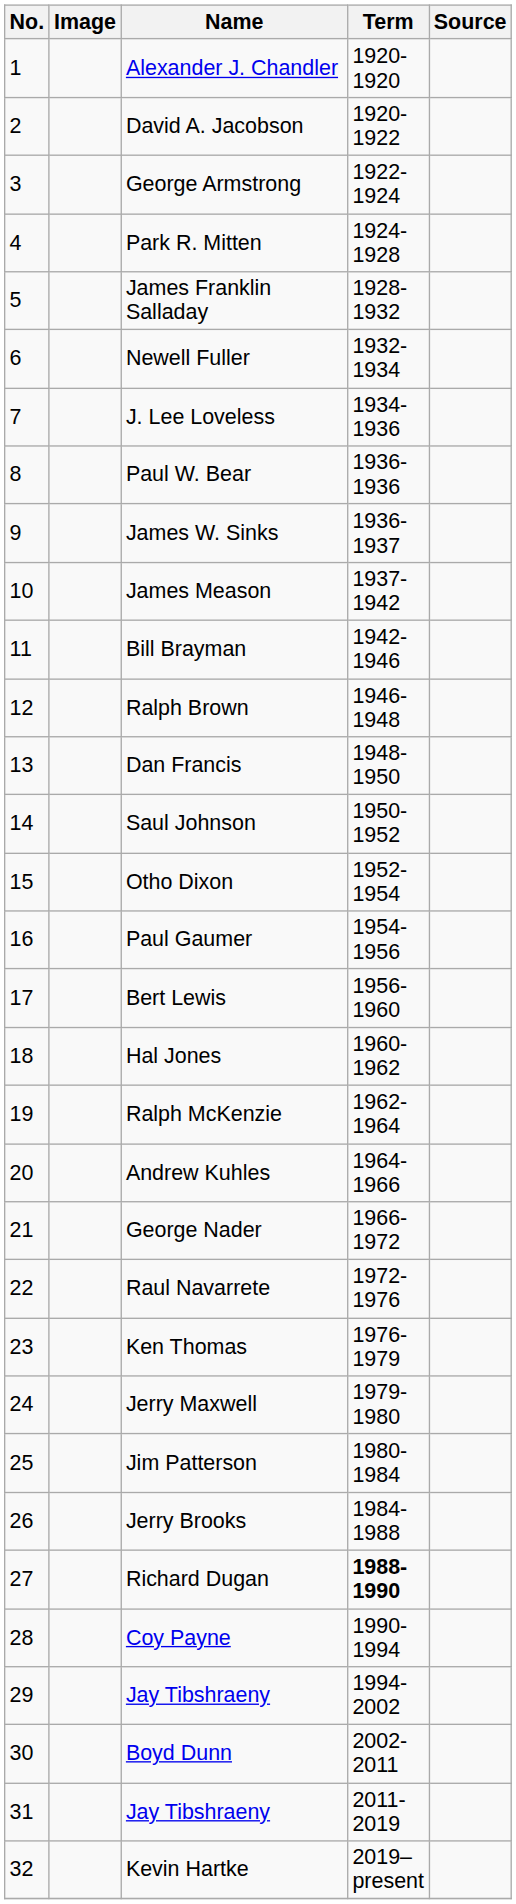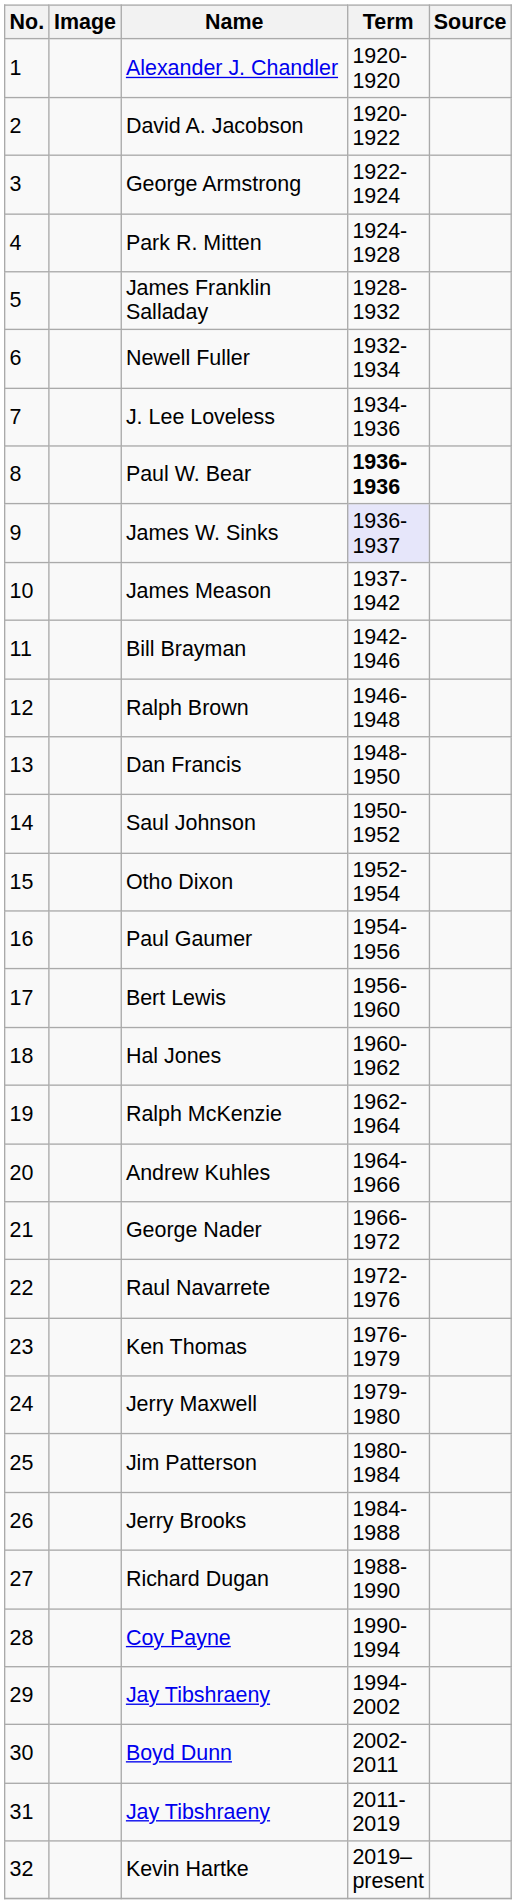(380, 474) normal -> (380, 474) bold
(380, 532) no background -> (380, 532) lavender background
(380, 1579) bold -> (380, 1579) normal
